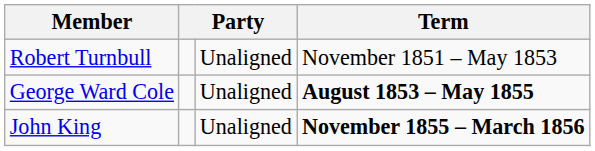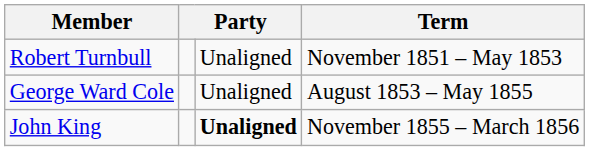(418, 92) bold -> (420, 92) normal
(246, 127) normal -> (248, 127) bold
(443, 127) bold -> (443, 127) normal
